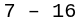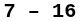(40, 12) normal -> (40, 12) bold
